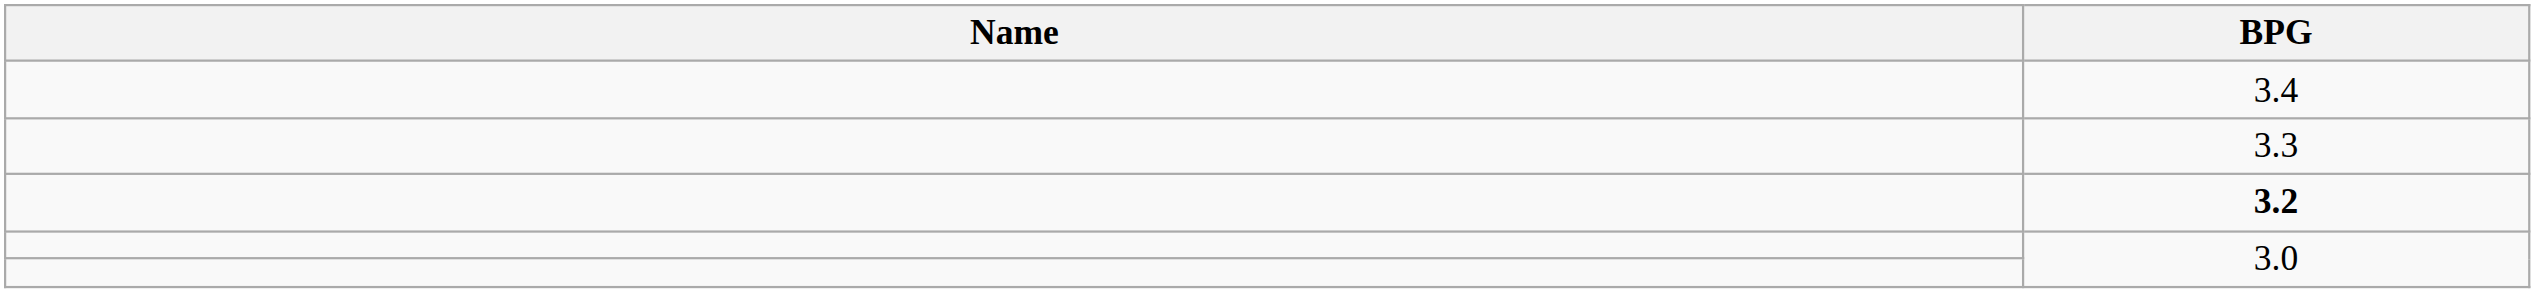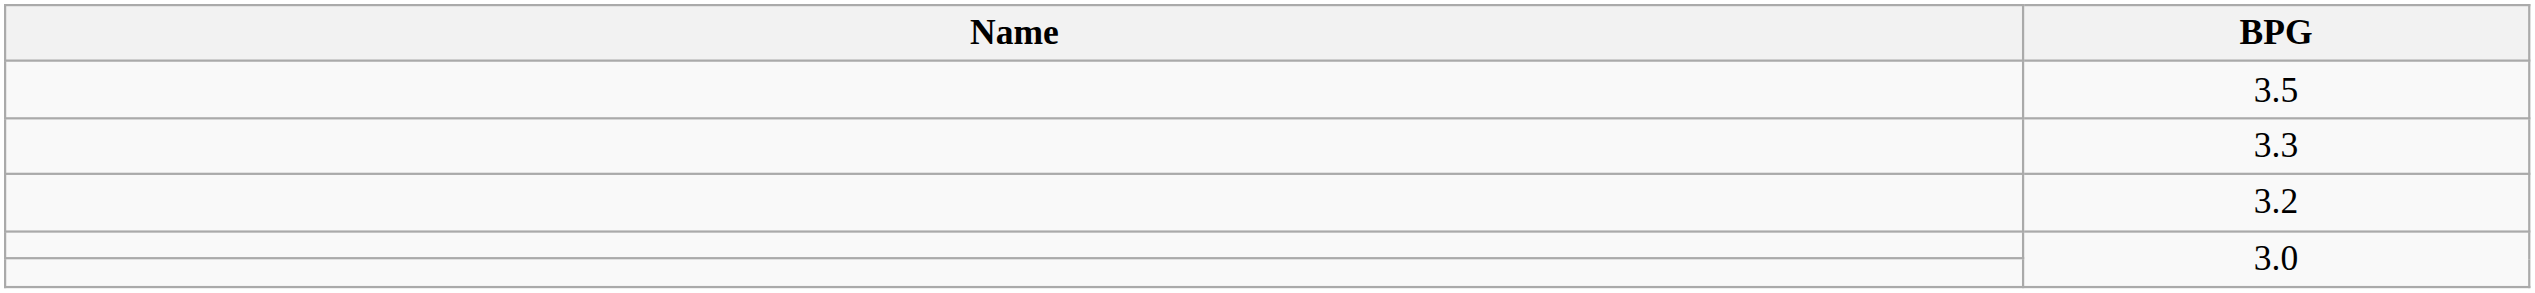(2276, 88) 3.4 -> (2276, 88) 3.5
(2276, 201) bold -> (2276, 201) normal
